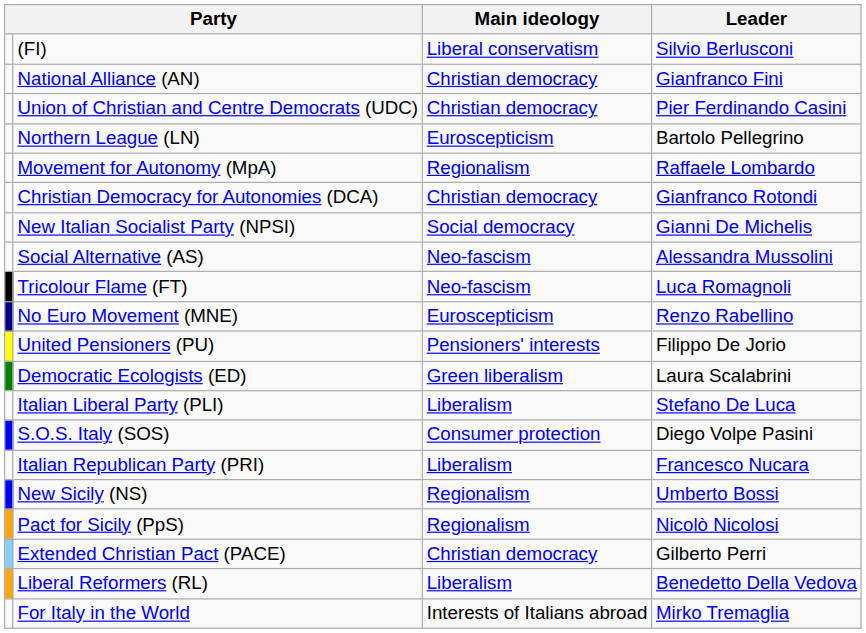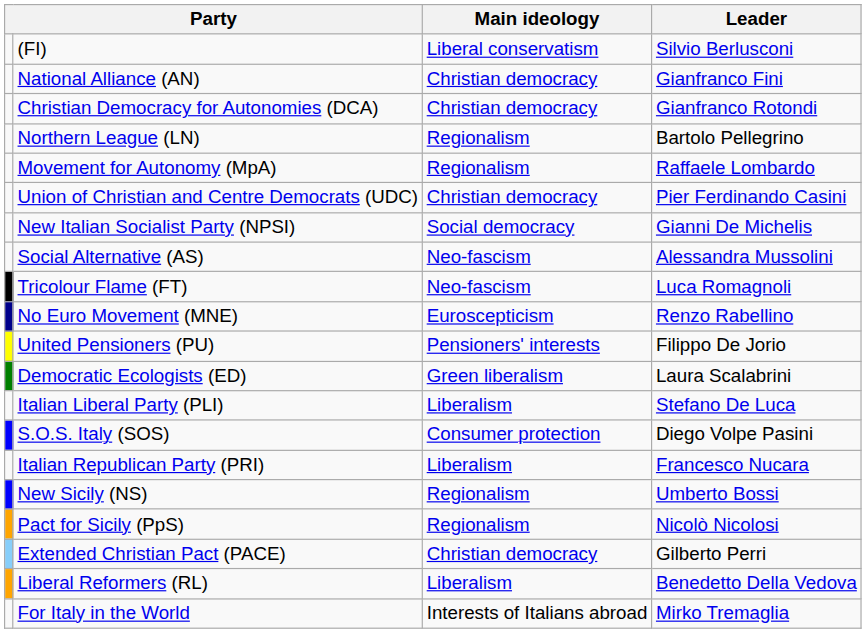rows swapped: (218, 108) <-> (198, 197)
(490, 138) Euroscepticism -> (478, 138) Regionalism
